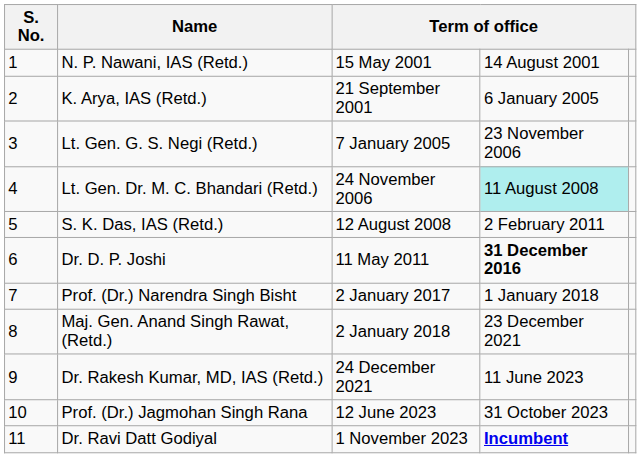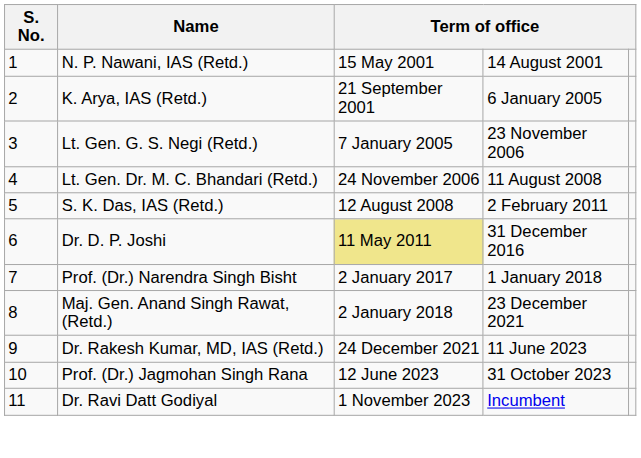(541, 188) paleturquoise background -> (544, 179) no background
(382, 260) no background -> (385, 241) khaki background
(536, 260) bold -> (537, 241) normal
(526, 439) bold -> (526, 401) normal
